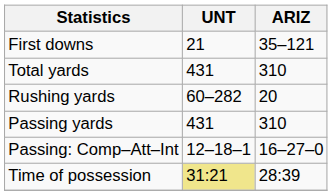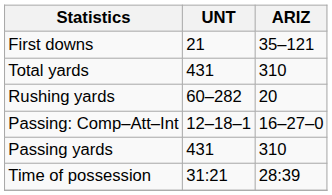rows swapped: (61, 123) <-> (93, 150)
(207, 176) khaki background -> (207, 176) no background
